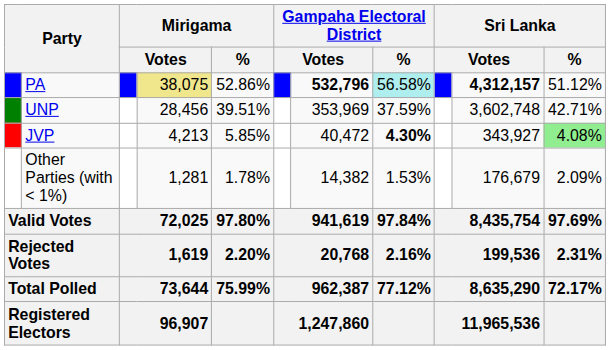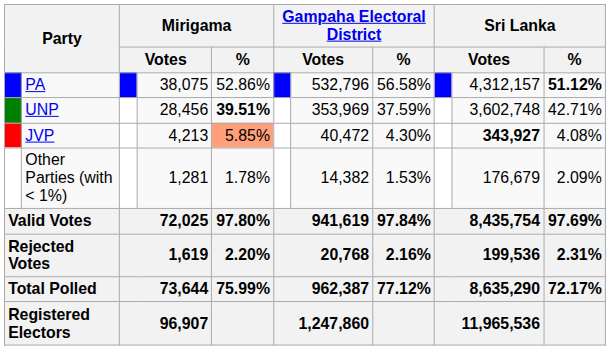(184, 85) khaki background -> (184, 85) no background
(340, 85) bold -> (340, 85) normal
(404, 85) paleturquoise background -> (404, 85) no background
(505, 85) bold -> (505, 85) normal
(575, 85) normal -> (575, 85) bold
(243, 110) normal -> (243, 110) bold
(248, 135) no background -> (248, 135) lightsalmon background
(408, 135) bold -> (408, 135) normal
(511, 135) normal -> (511, 135) bold
(579, 135) lightgreen background -> (579, 135) no background
